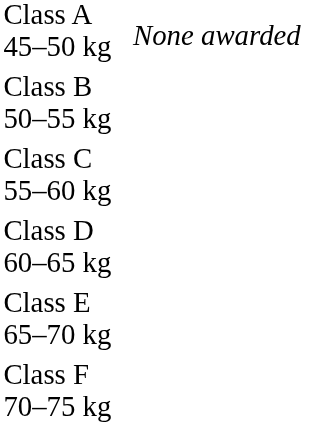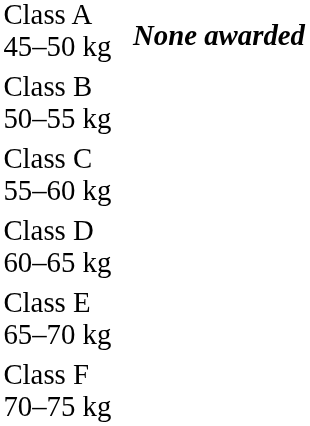(217, 35) normal -> (219, 35) bold
